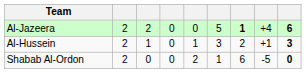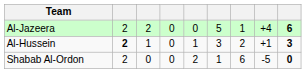(242, 28) bold -> (242, 28) normal
(125, 44) normal -> (125, 44) bold
